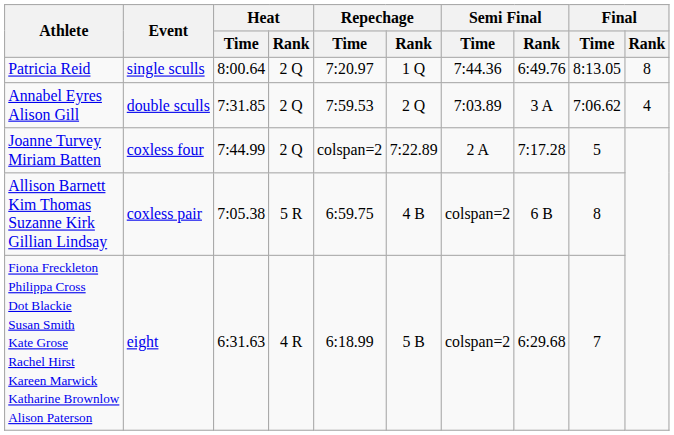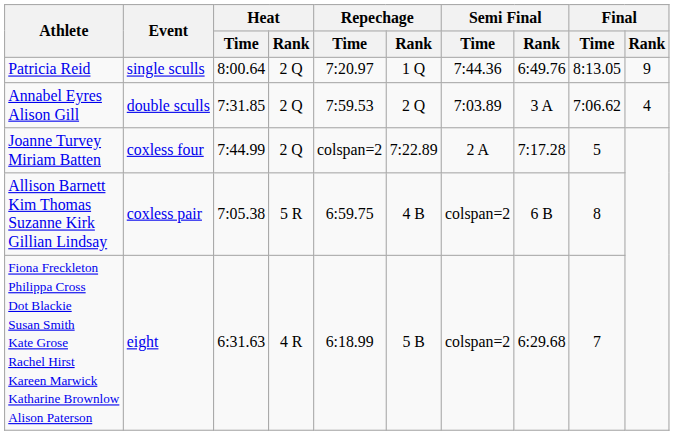(647, 70) 8 -> (647, 70) 9
